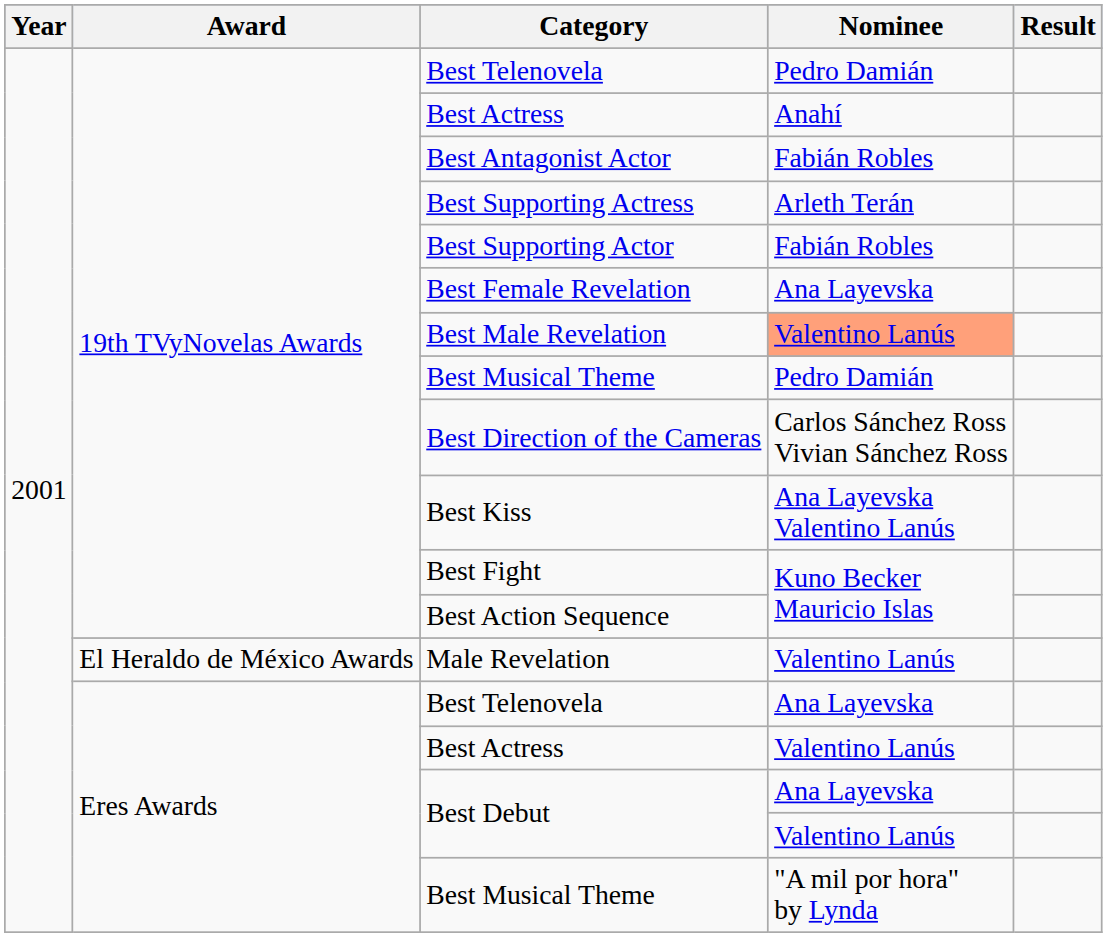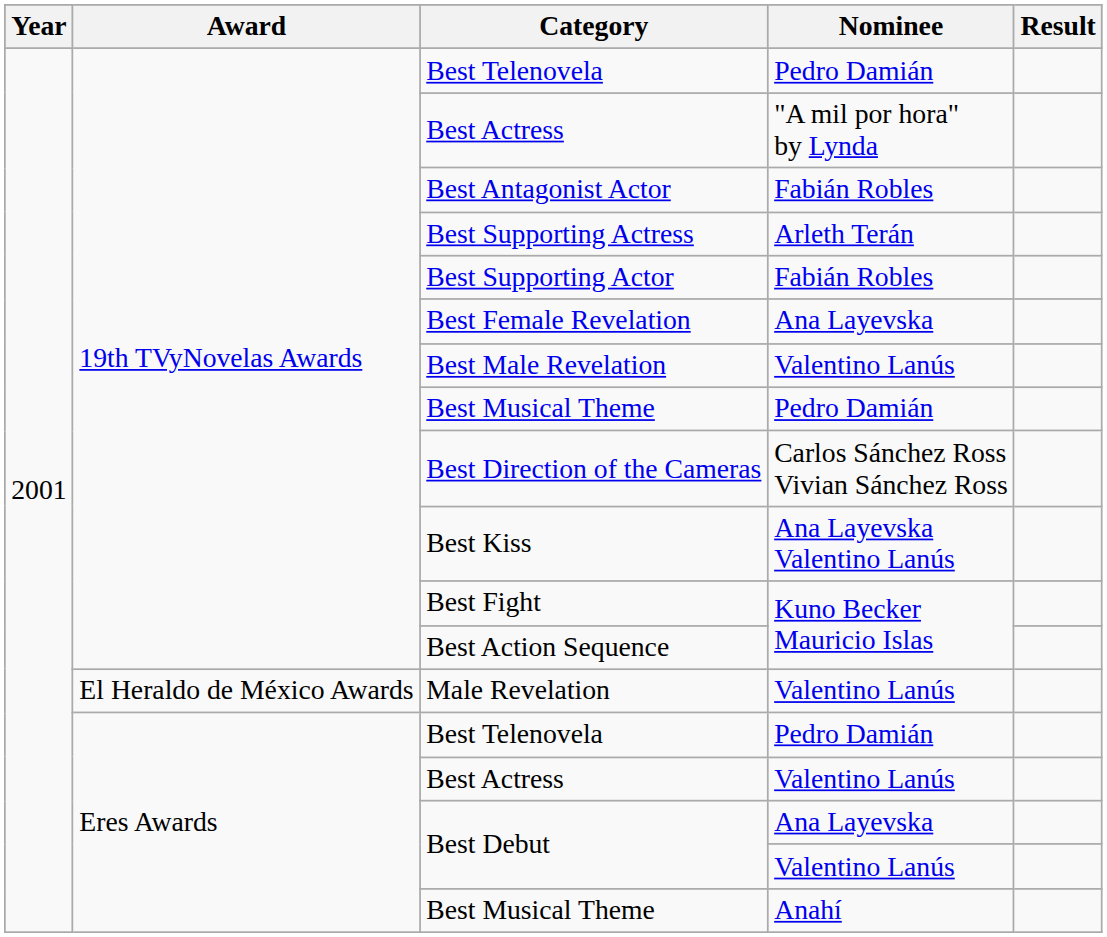(808, 114) Anahí -> (867, 129) "A mil por hora" by Lynda
(864, 333) lightsalmon background -> (864, 364) no background
(854, 703) Ana Layevska -> (854, 734) Pedro Damián
(867, 894) "A mil por hora" by Lynda -> (808, 910) Anahí
